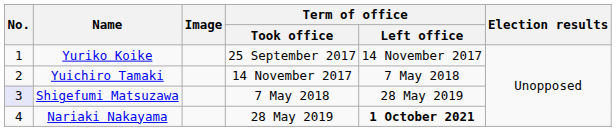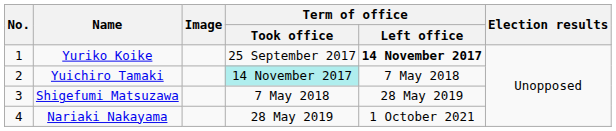(422, 55) normal -> (422, 55) bold
(292, 76) no background -> (292, 76) paleturquoise background
(19, 96) lavender background -> (19, 96) no background
(422, 116) bold -> (422, 116) normal
